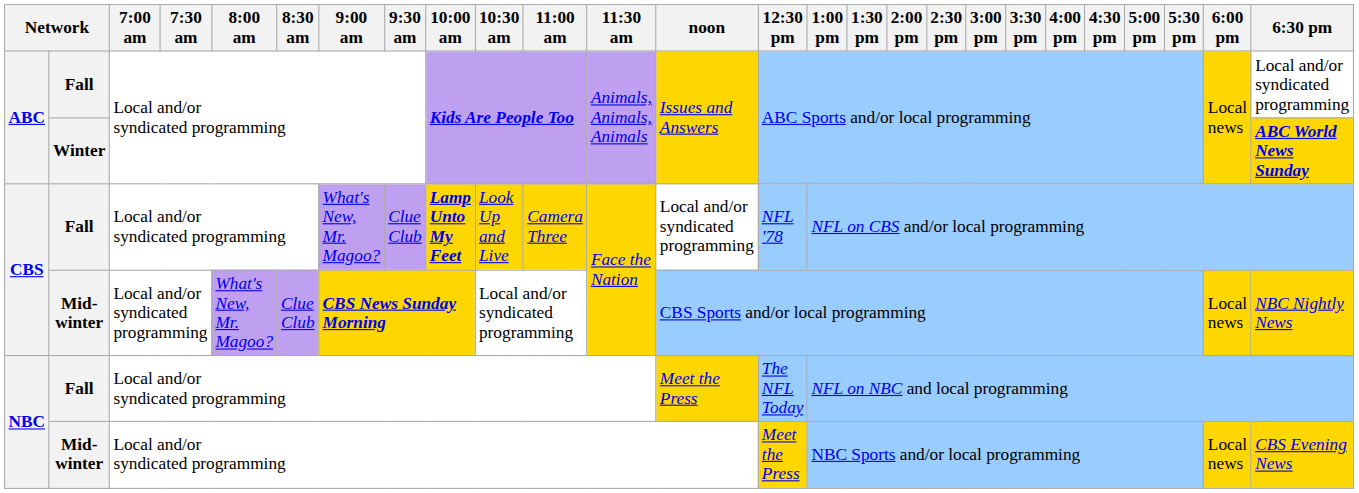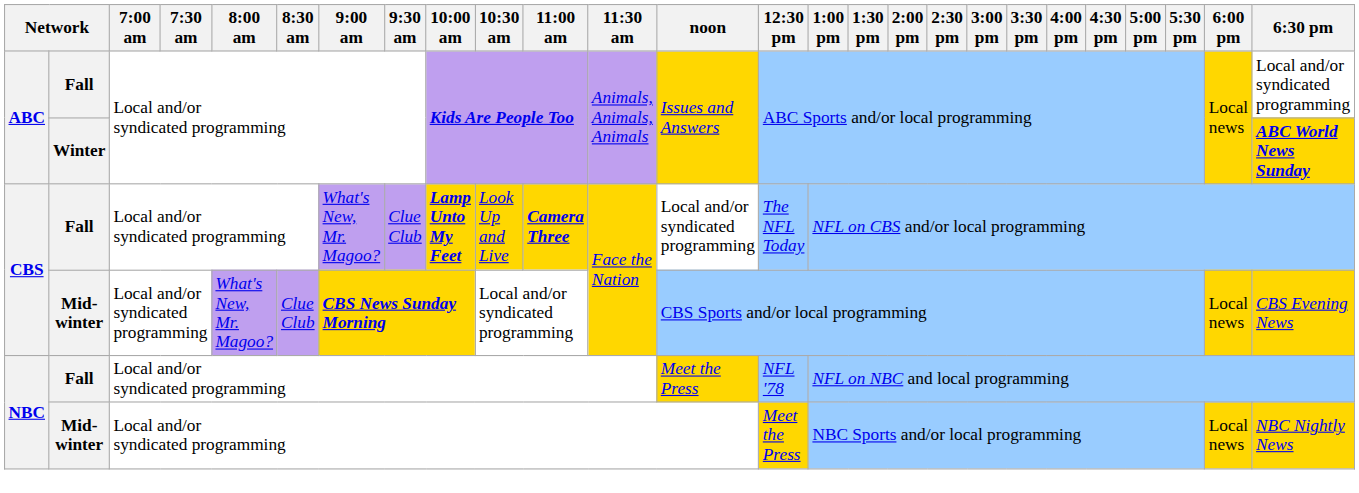(555, 226) normal -> (556, 226) bold
(778, 226) NFL '78 -> (784, 226) The NFL Today
(1300, 312) NBC Nightly News -> (1302, 312) CBS Evening News
(783, 388) The NFL Today -> (779, 378) NFL '78
(1301, 454) CBS Evening News -> (1300, 435) NBC Nightly News
